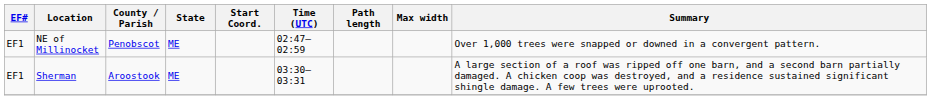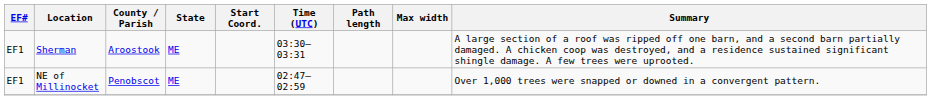rows swapped: (68, 44) <-> (56, 76)
